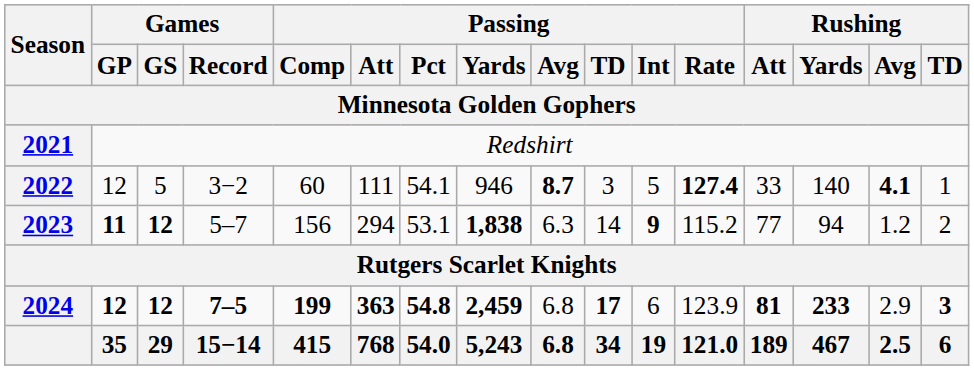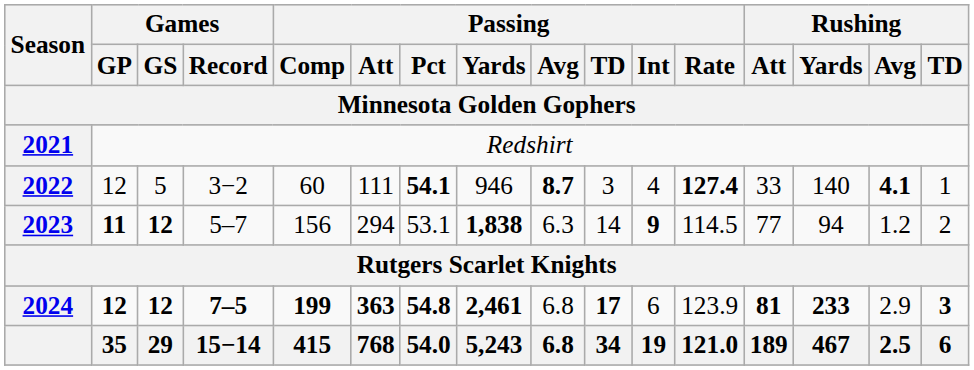(429, 184) normal -> (429, 184) bold
(653, 184) 5 -> (653, 184) 4
(710, 225) 115.2 -> (710, 225) 114.5
(494, 305) 2,459 -> (494, 305) 2,461
